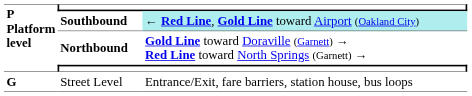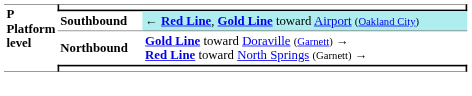- row: (91, 81)
